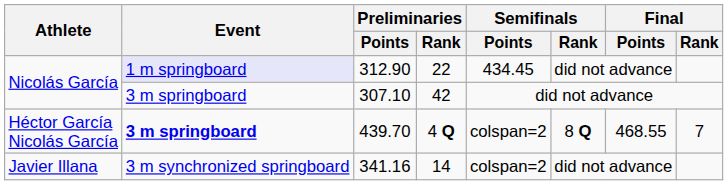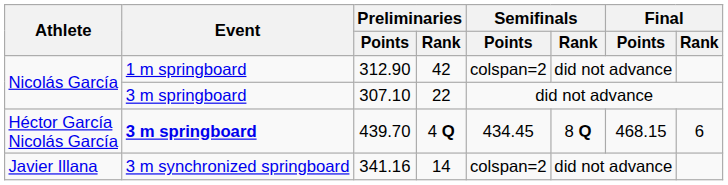(186, 69) lavender background -> (186, 69) no background
(441, 69) 22 -> (441, 69) 42
(508, 69) 434.45 -> (508, 69) colspan=2
(441, 96) 42 -> (441, 96) 22
(508, 132) colspan=2 -> (508, 132) 434.45
(641, 132) 468.55 -> (641, 132) 468.15
(699, 132) 7 -> (699, 132) 6
